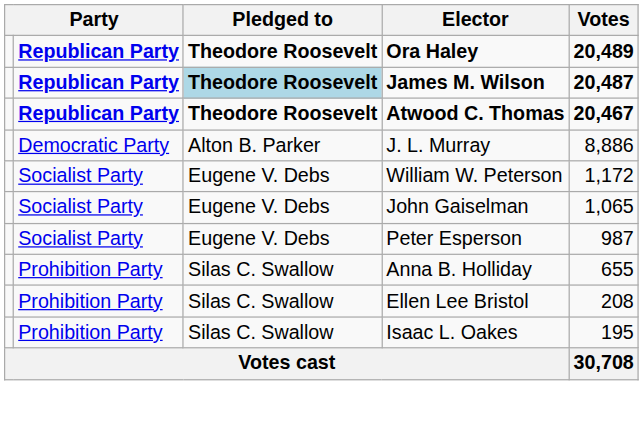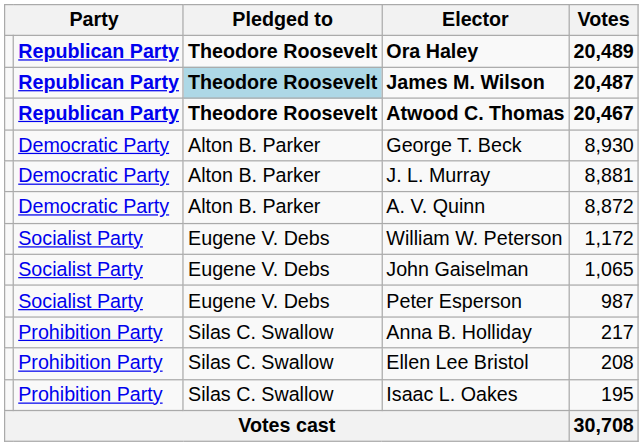+ row: (454, 144)
(609, 144) 8,886 -> (609, 176) 8,881
+ row: (436, 207)
(617, 269) 655 -> (617, 332) 217
